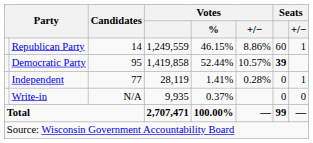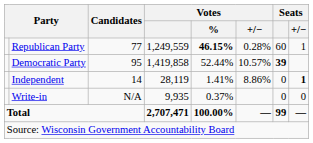(136, 46) 14 -> (136, 46) 77
(217, 46) normal -> (216, 46) bold
(257, 46) 8.86% -> (257, 46) 0.28%
(136, 79) 77 -> (136, 79) 14
(257, 79) 0.28% -> (257, 79) 8.86%
(303, 79) normal -> (303, 79) bold
